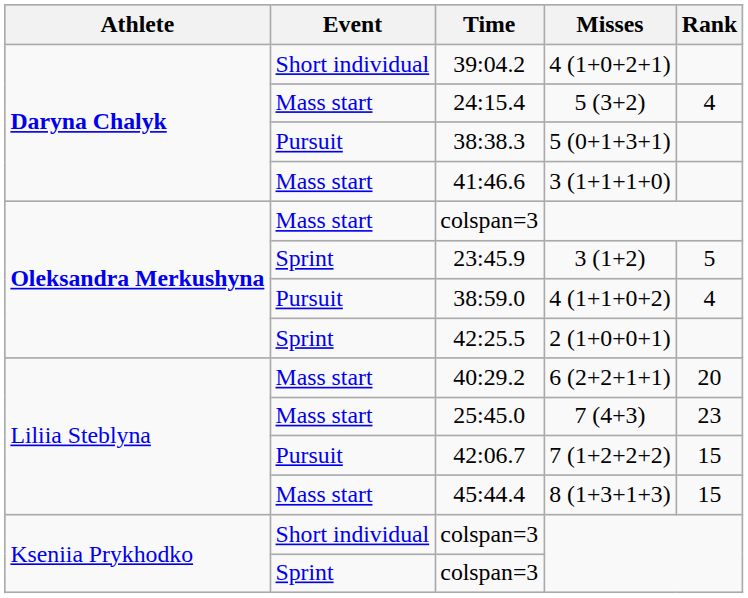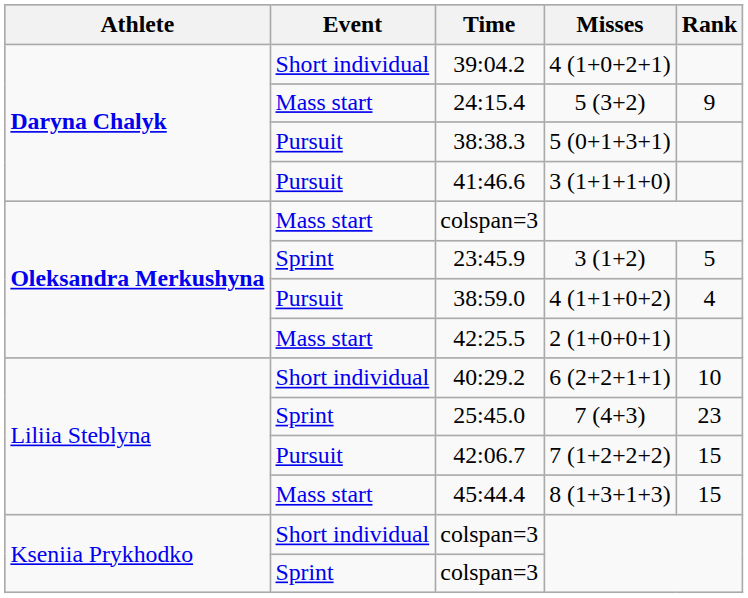(709, 102) 4 -> (709, 102) 9
(324, 181) Mass start -> (309, 181) Pursuit
(305, 337) Sprint -> (324, 337) Mass start
(324, 377) Mass start -> (352, 377) Short individual
(709, 377) 20 -> (709, 377) 10
(324, 416) Mass start -> (305, 416) Sprint
